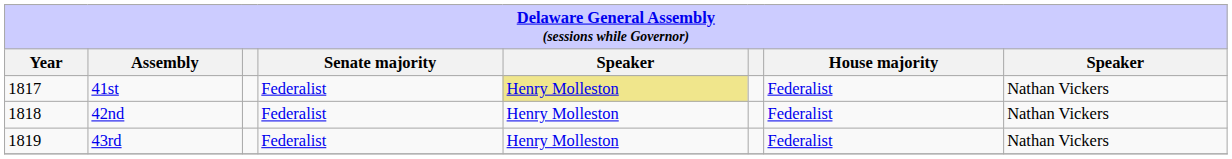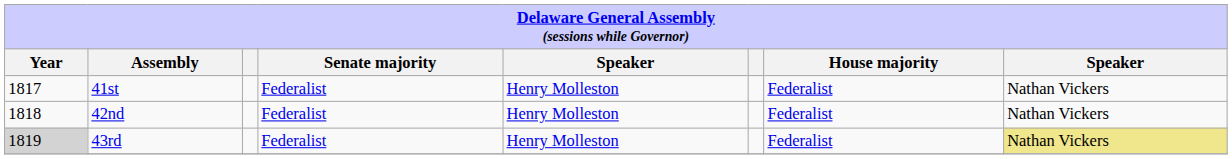(563, 88) khaki background -> (563, 88) no background
(25, 140) no background -> (25, 140) lightgrey background
(1058, 140) no background -> (1058, 140) khaki background
